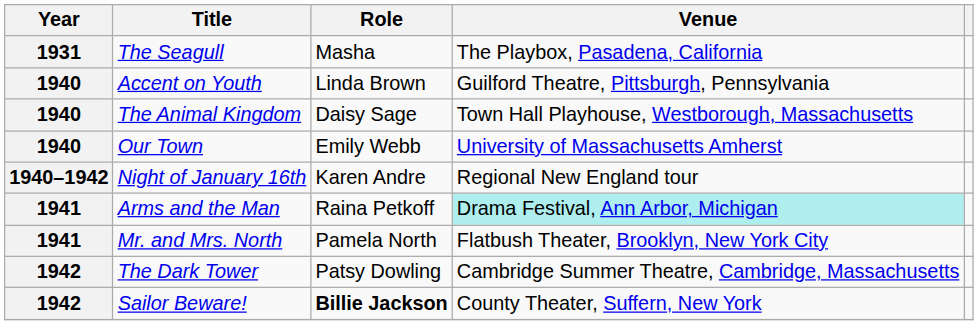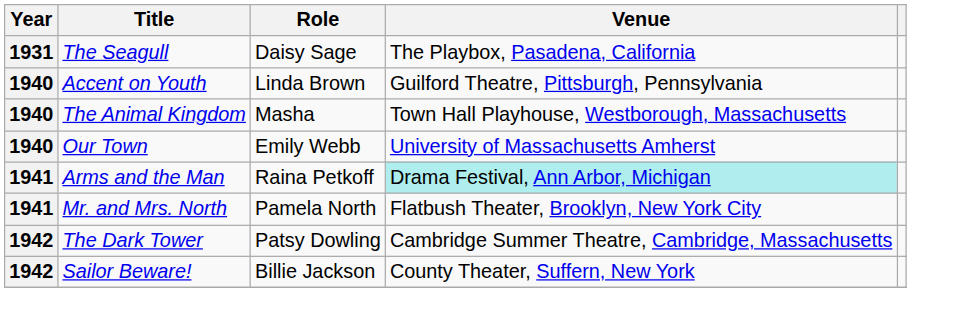(345, 51) Masha -> (306, 51) Daisy Sage
(366, 114) Daisy Sage -> (285, 114) Masha
- row: (212, 177)
(382, 303) bold -> (315, 271) normal
